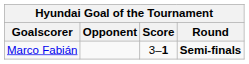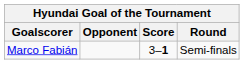(211, 50) bold -> (208, 50) normal
